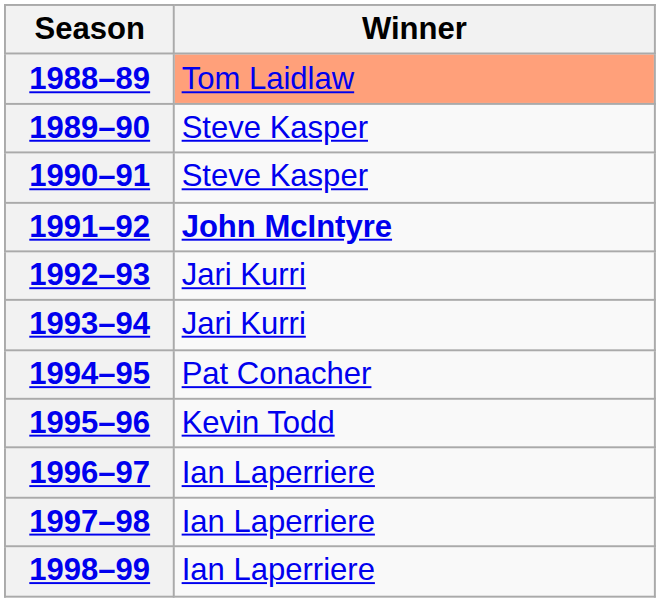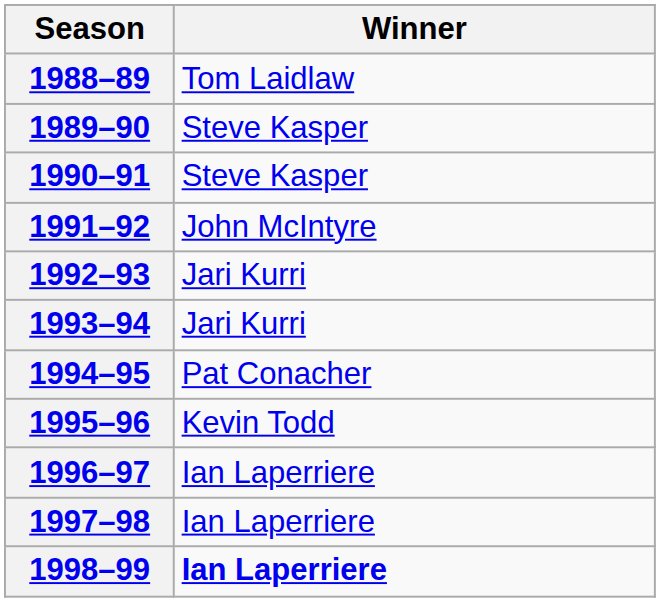(268, 78) lightsalmon background -> (268, 78) no background
(287, 226) bold -> (279, 226) normal
(278, 570) normal -> (284, 570) bold
